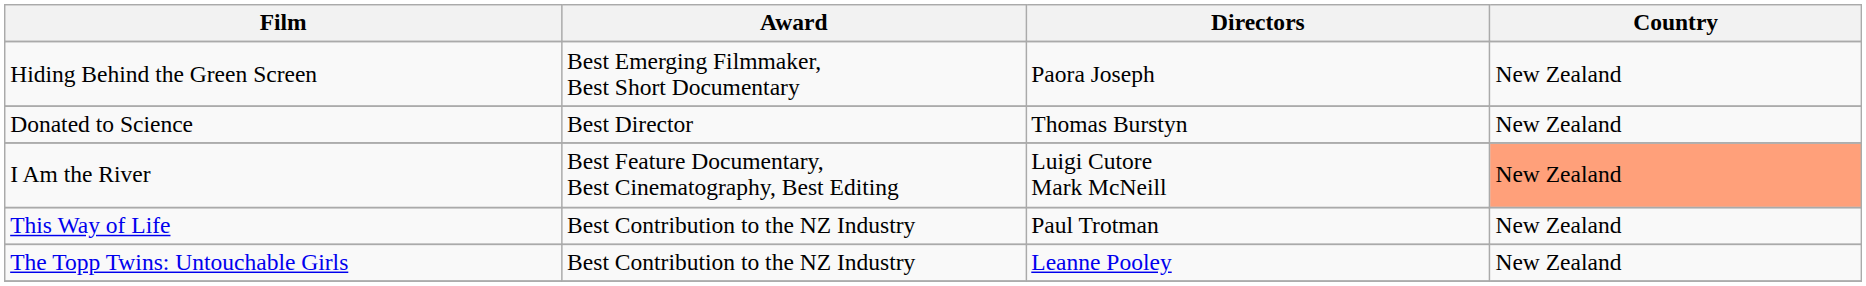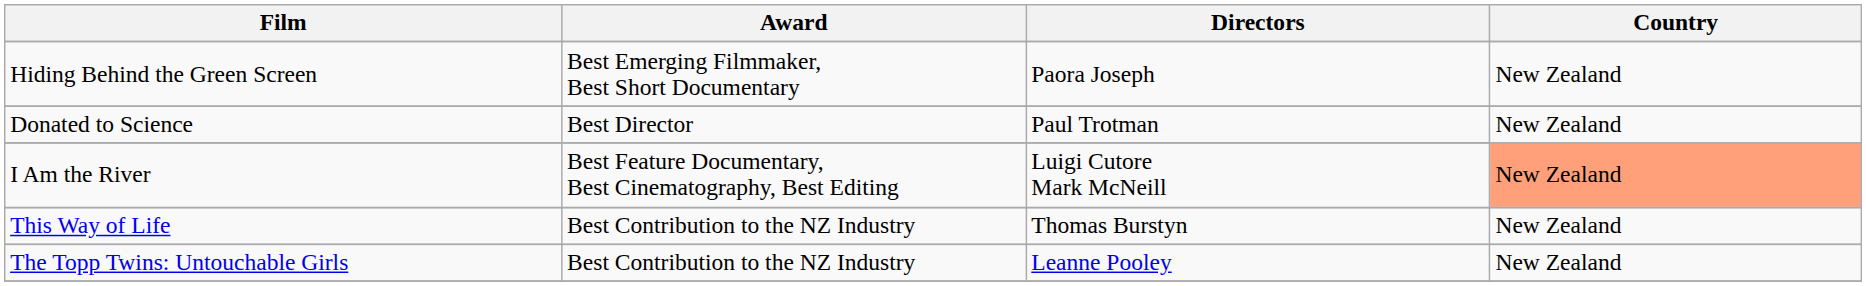(1109, 124) Thomas Burstyn -> (1095, 124) Paul Trotman
(1095, 225) Paul Trotman -> (1109, 225) Thomas Burstyn
